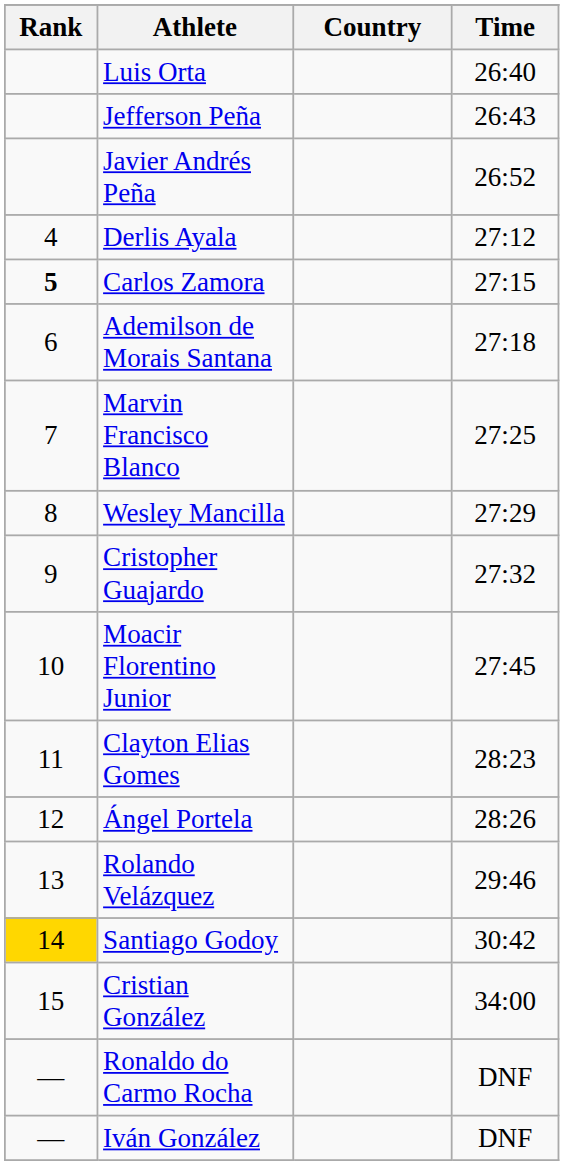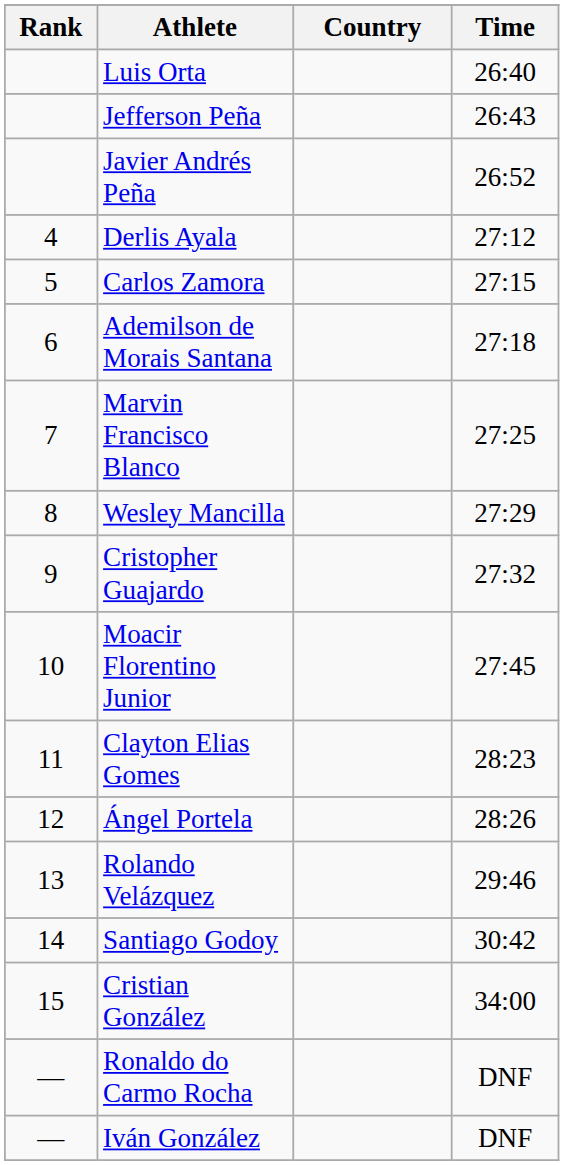(51, 282) bold -> (51, 282) normal
(51, 939) gold background -> (51, 939) no background
